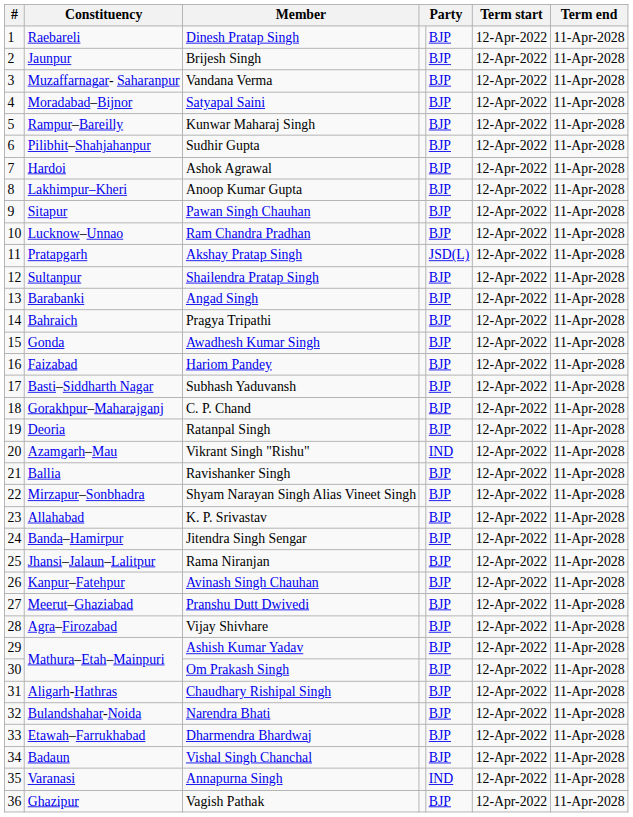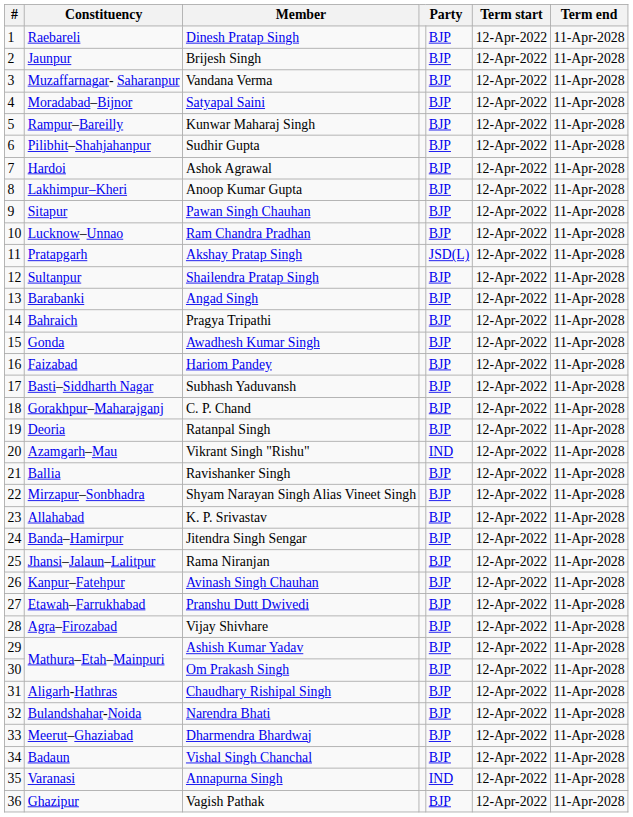(80, 604) Meerut–Ghaziabad -> (87, 604) Etawah–Farrukhabad
(87, 735) Etawah–Farrukhabad -> (80, 735) Meerut–Ghaziabad
